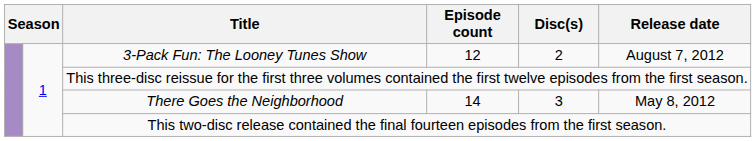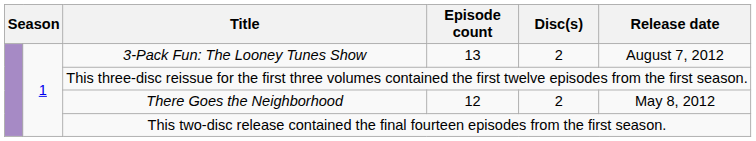(473, 55) 12 -> (473, 55) 13
(473, 101) 14 -> (473, 101) 12
(559, 101) 3 -> (559, 101) 2
